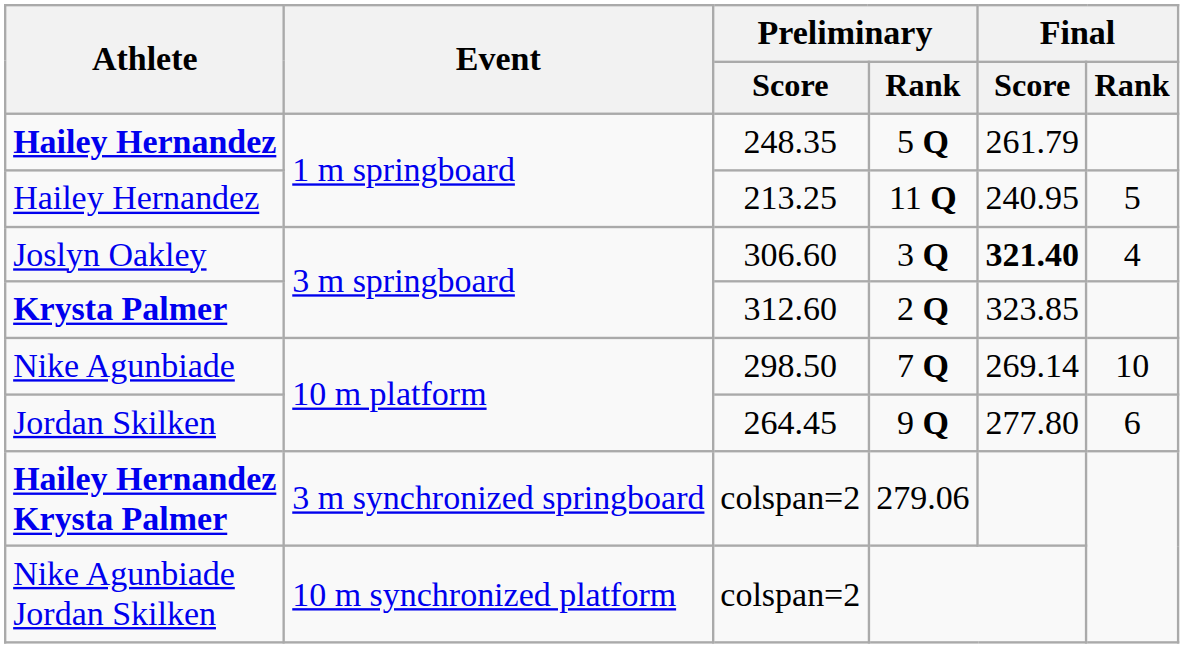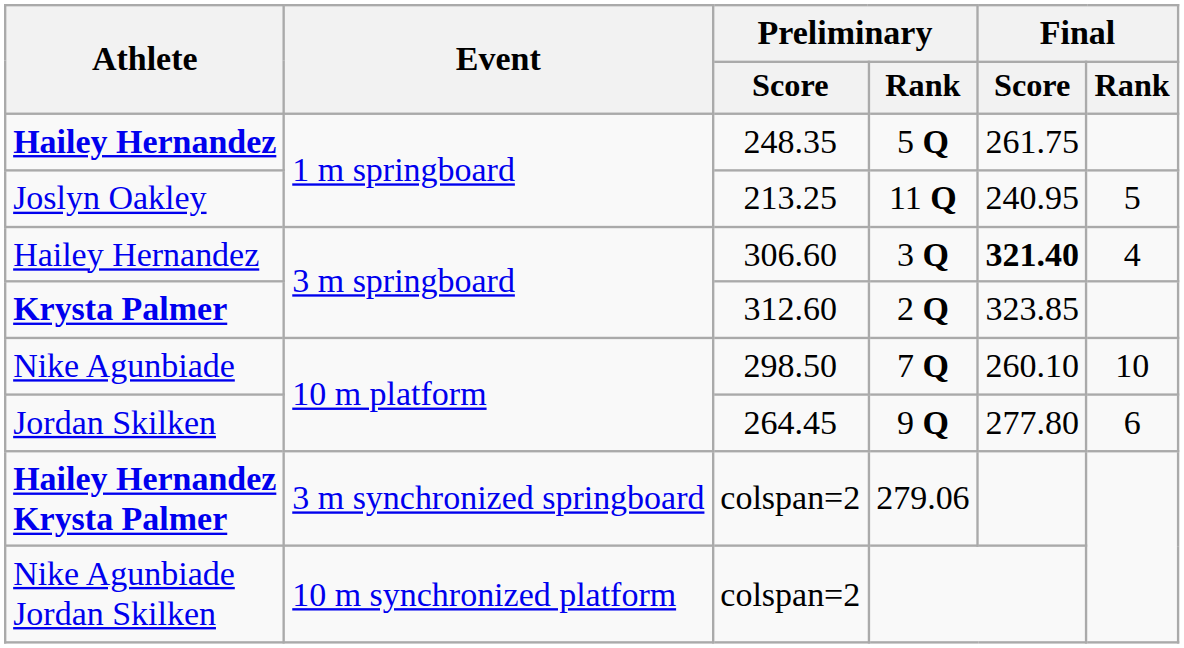(1032, 141) 261.79 -> (1032, 141) 261.75
(136, 198) Hailey Hernandez -> (110, 198) Joslyn Oakley
(110, 254) Joslyn Oakley -> (136, 254) Hailey Hernandez
(1032, 366) 269.14 -> (1032, 366) 260.10
